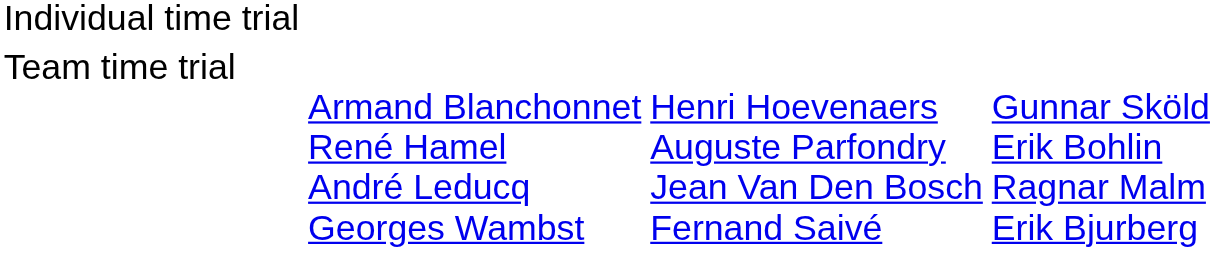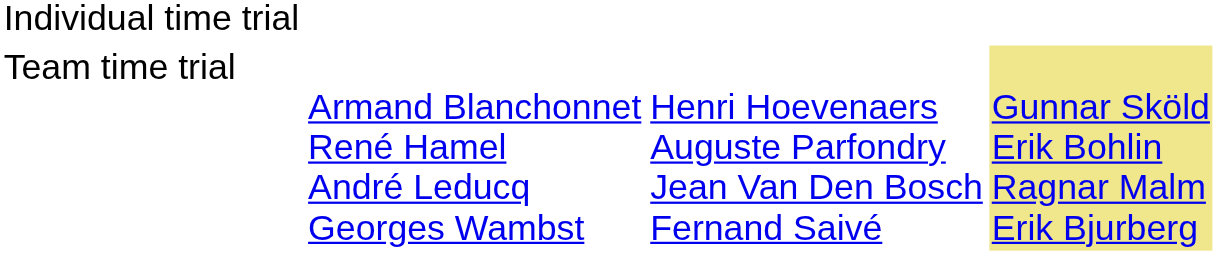(1101, 167) no background -> (1101, 167) khaki background
